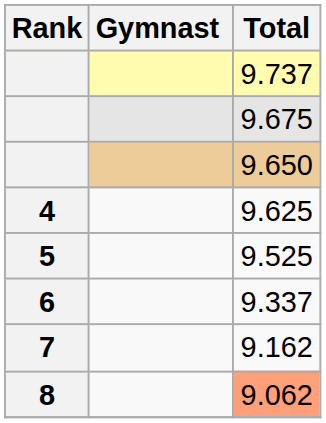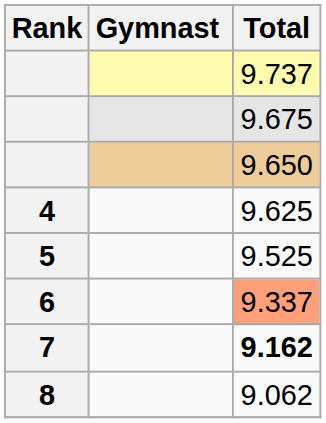(277, 302) no background -> (277, 302) lightsalmon background
(277, 348) normal -> (277, 348) bold
(277, 394) lightsalmon background -> (277, 394) no background
